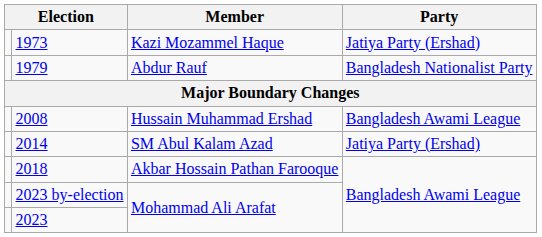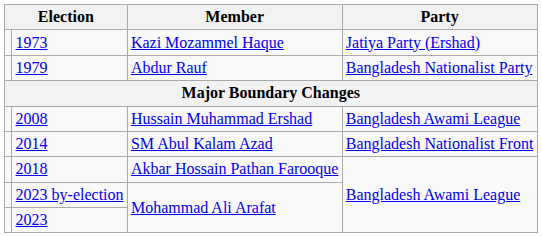(413, 144) Jatiya Party (Ershad) -> (440, 144) Bangladesh Nationalist Front
